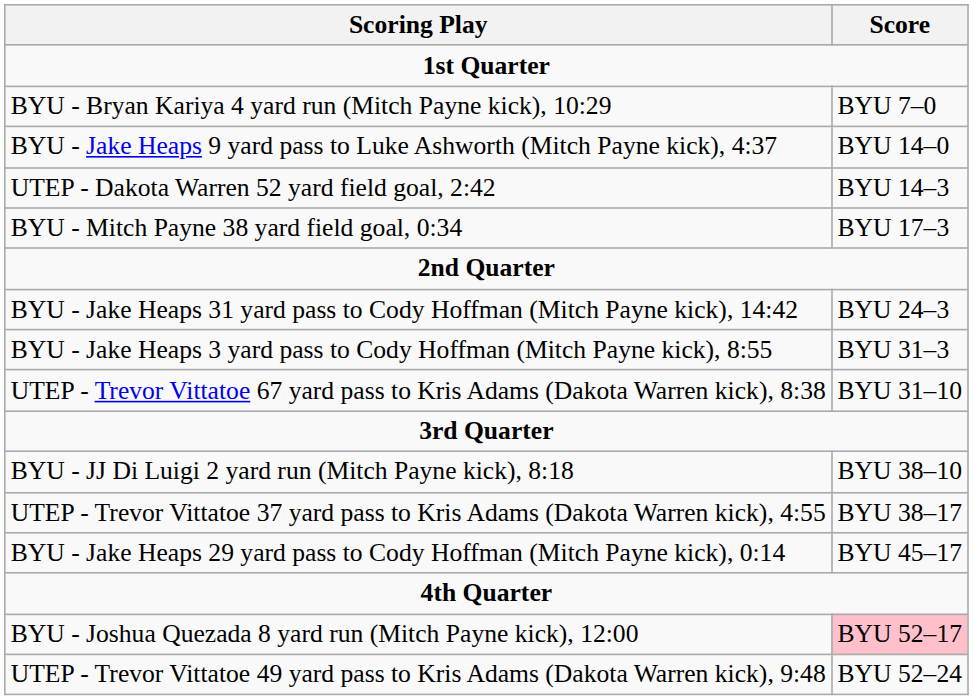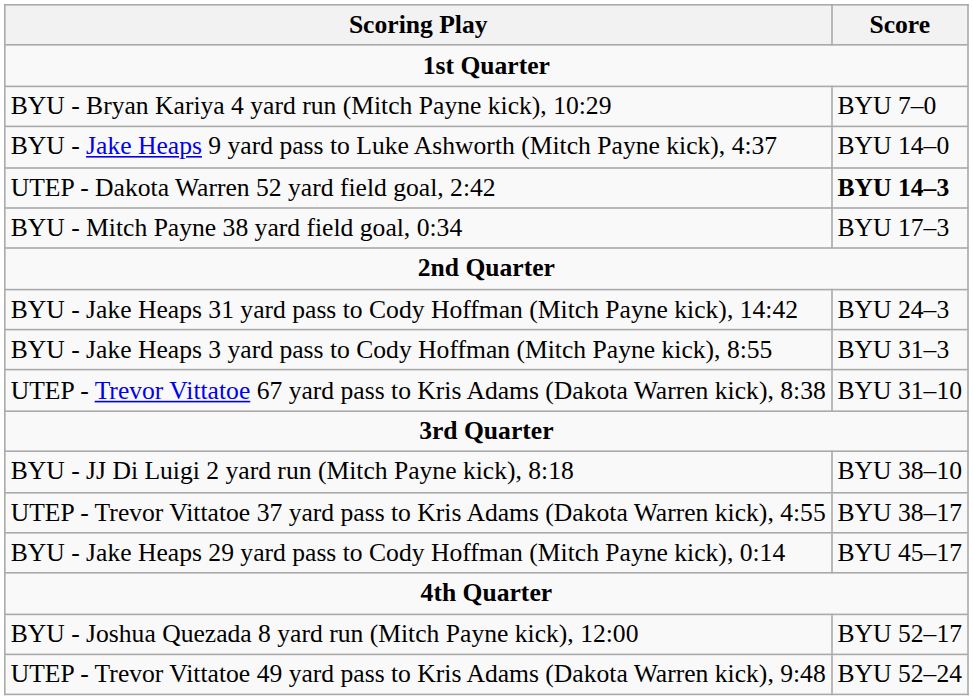(893, 187) normal -> (893, 187) bold
(900, 633) pink background -> (900, 633) no background
